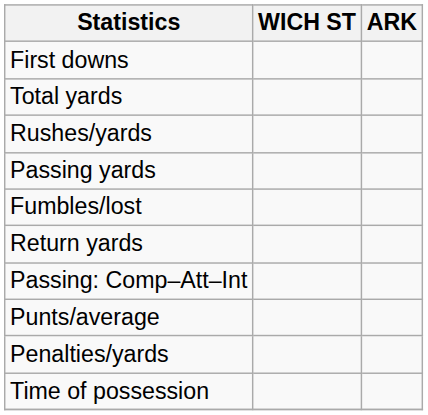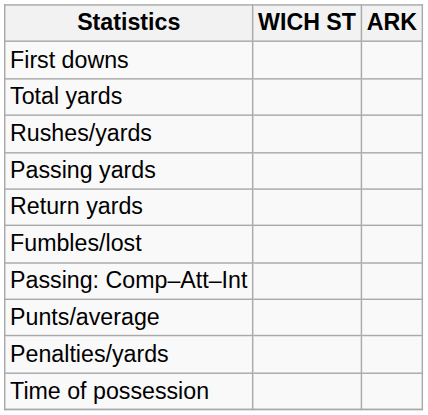rows swapped: (76, 243) <-> (76, 207)
